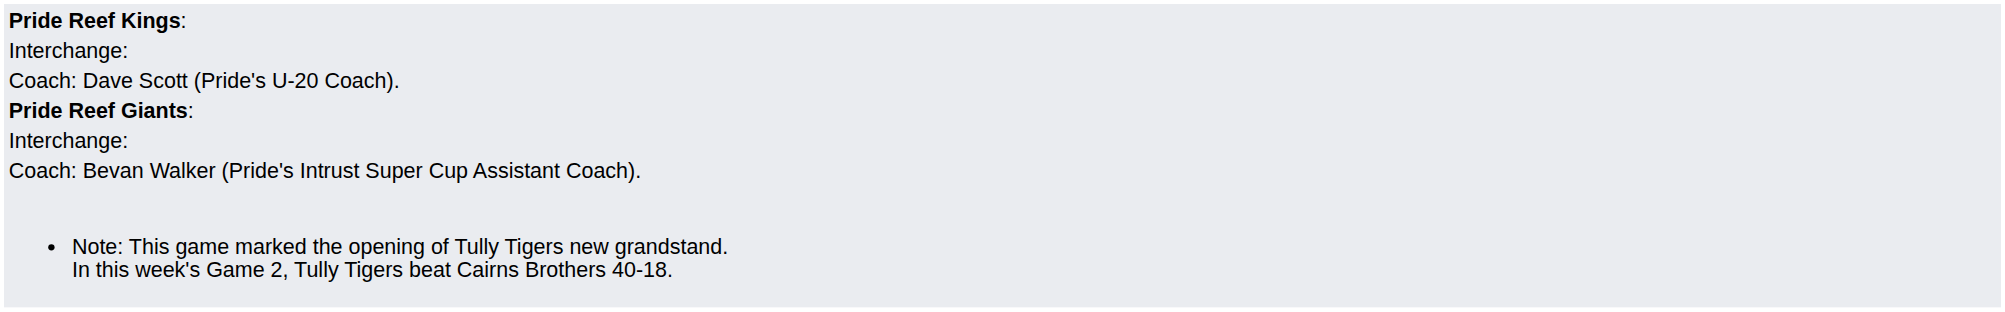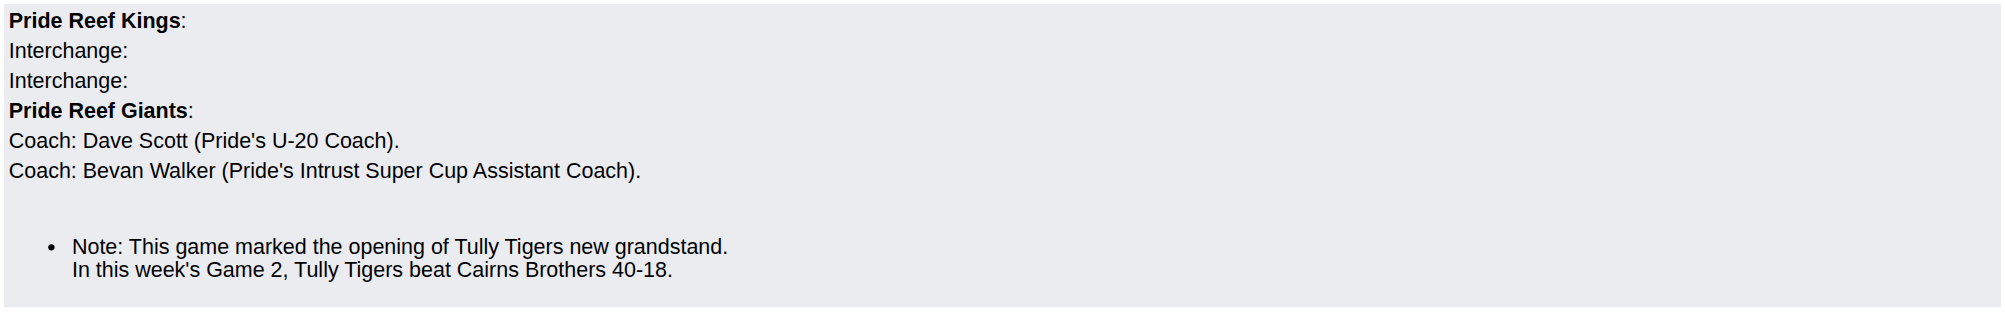(204, 81) Coach: Dave Scott (Pride's U-20 Coach). -> (68, 81) Interchange:
(68, 141) Interchange: -> (204, 141) Coach: Dave Scott (Pride's U-20 Coach).
